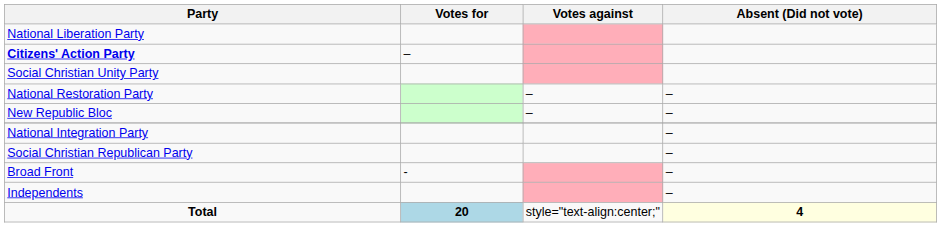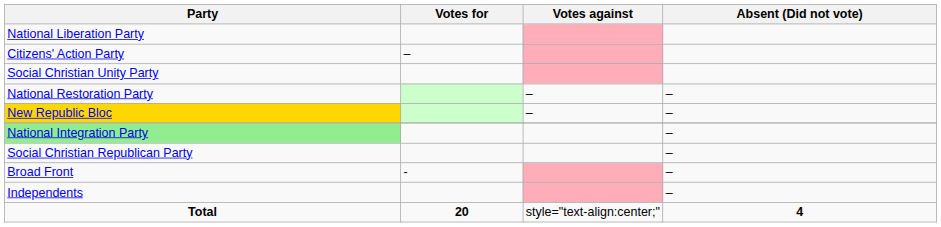(71, 53) bold -> (66, 53) normal
(60, 113) no background -> (60, 113) gold background
(78, 133) no background -> (78, 133) lightgreen background
(462, 212) lightblue background -> (462, 212) no background
(800, 212) lightyellow background -> (800, 212) no background
